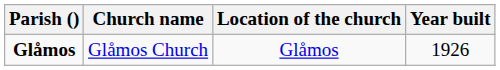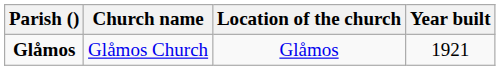(450, 49) 1926 -> (450, 49) 1921
